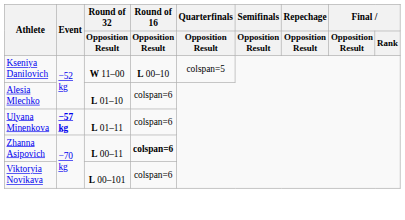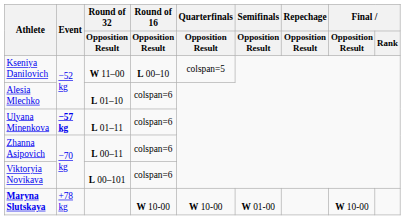(153, 149) bold -> (153, 149) normal
+ row: (26, 202)
